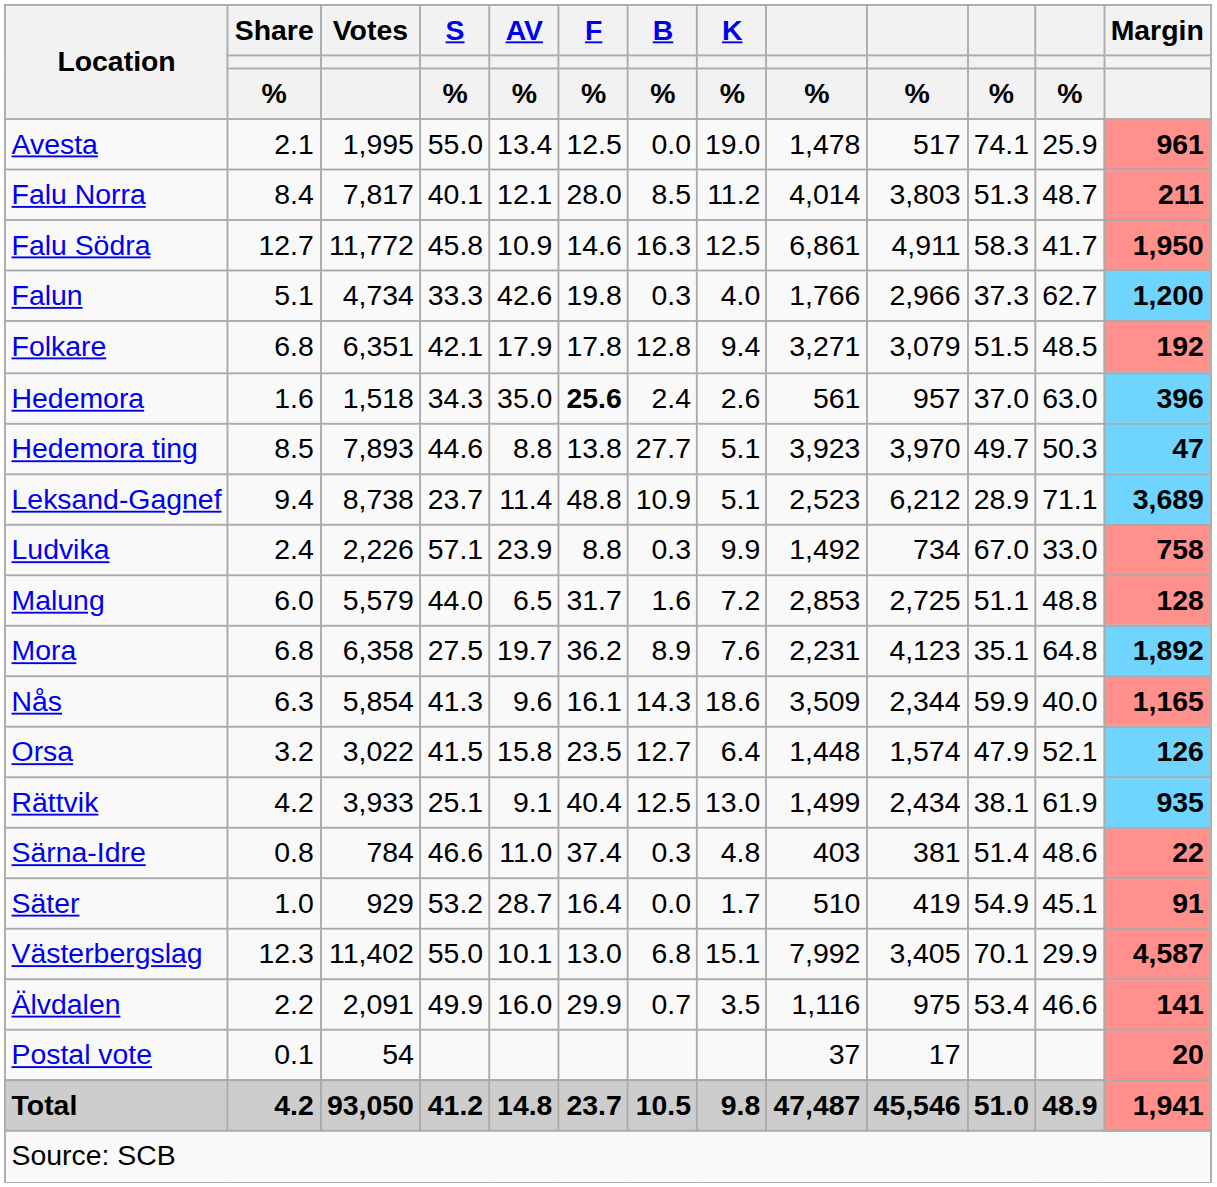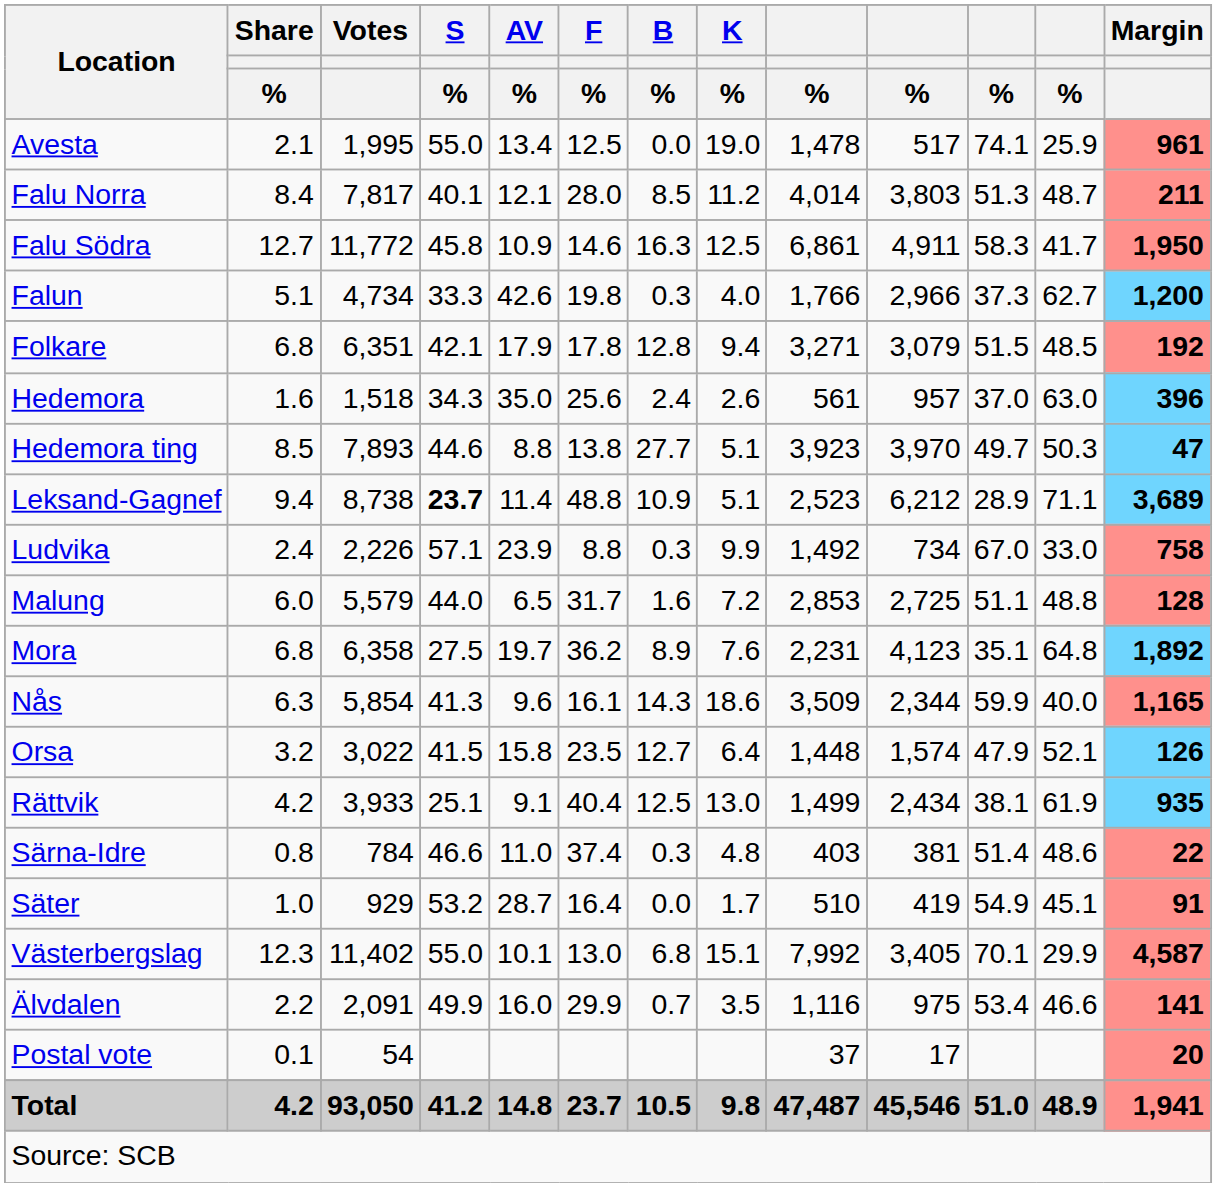(594, 397) bold -> (594, 397) normal
(455, 498) normal -> (455, 498) bold
